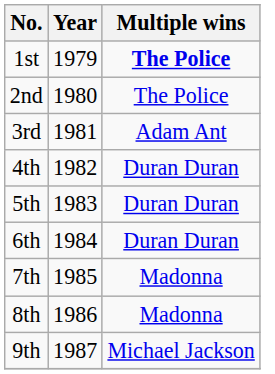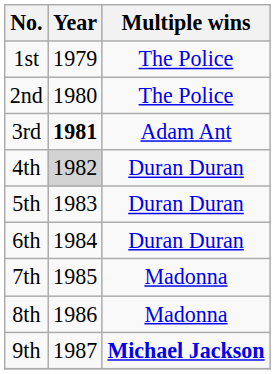(181, 59) bold -> (186, 59) normal
(75, 131) normal -> (75, 131) bold
(75, 168) no background -> (75, 168) lightgrey background
(181, 349) normal -> (186, 349) bold
